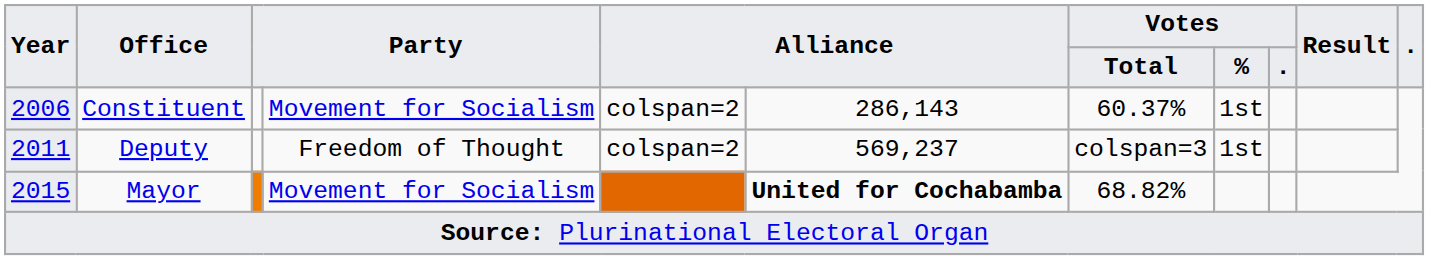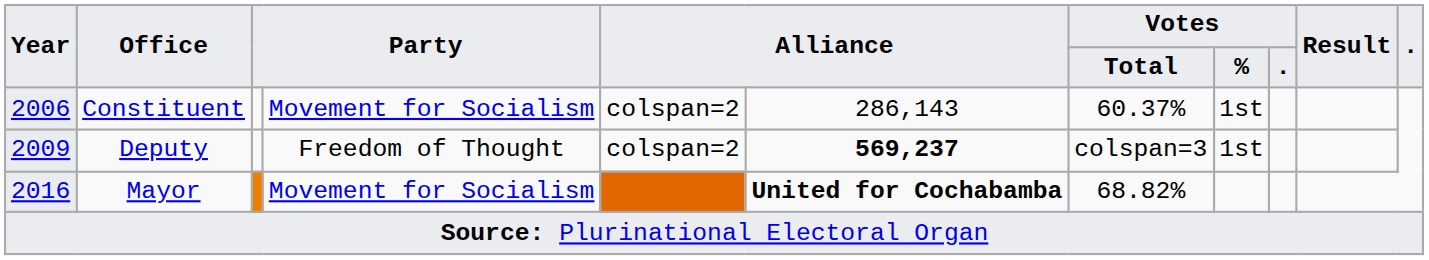(41, 150) 2011 -> (41, 150) 2009
(907, 150) normal -> (907, 150) bold
(41, 191) 2015 -> (41, 191) 2016
